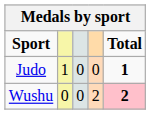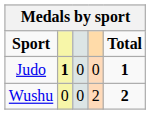(65, 70) normal -> (65, 70) bold
(125, 96) pink background -> (125, 96) no background
